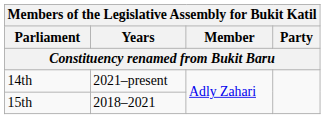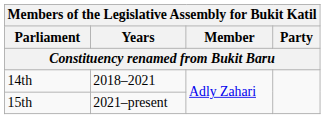(130, 80) 2021–present -> (124, 80) 2018–2021
(124, 102) 2018–2021 -> (130, 102) 2021–present
